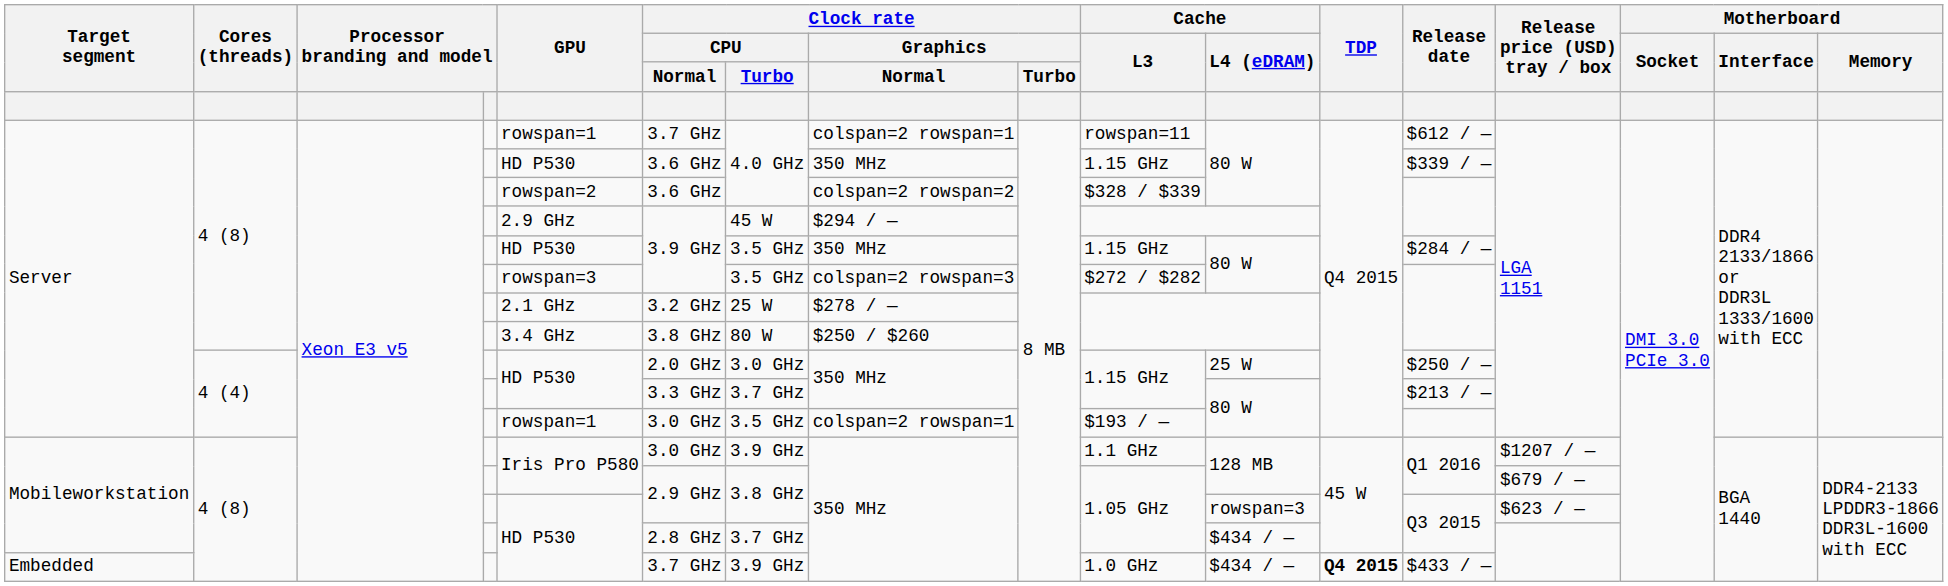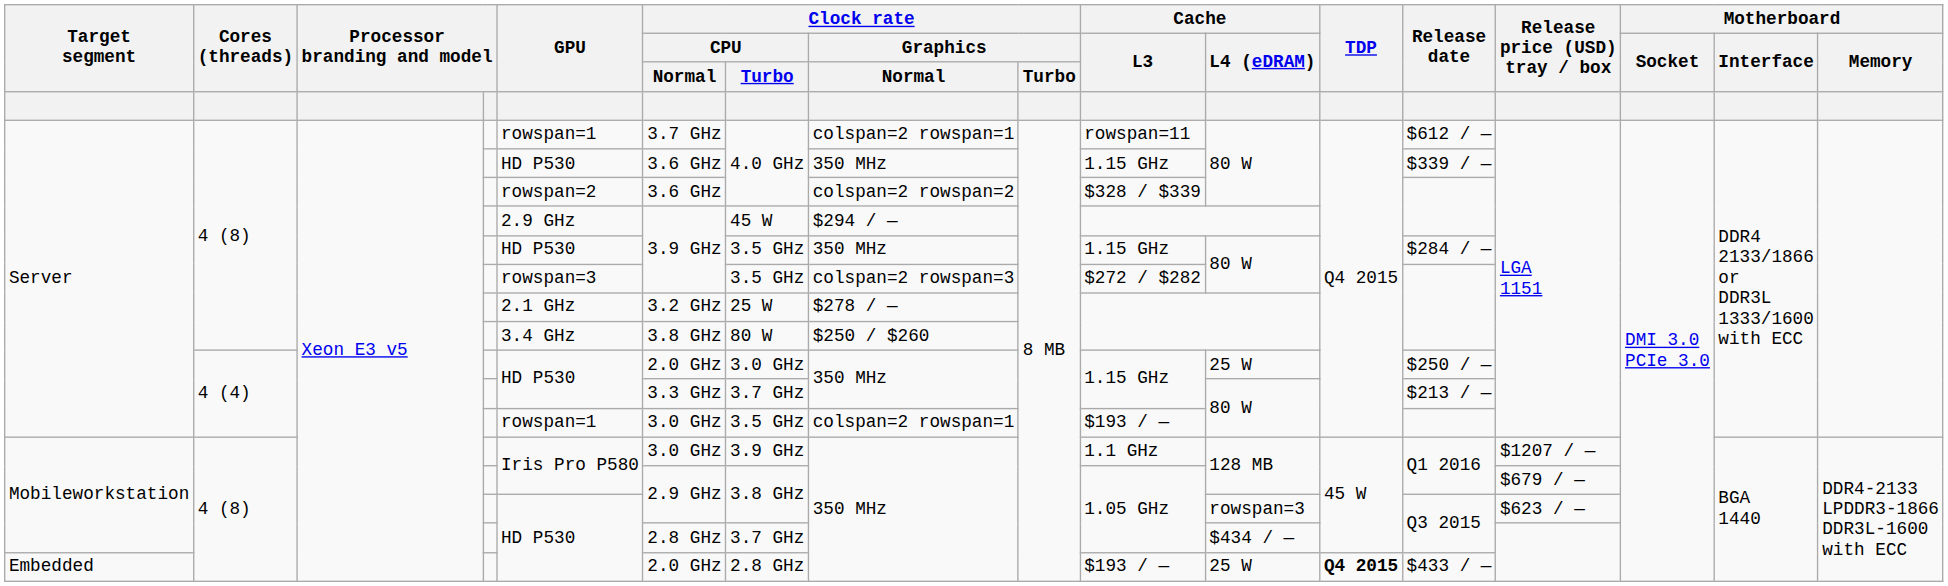(684, 567) 3.7 GHz -> (684, 567) 2.0 GHz
(767, 567) 3.9 GHz -> (767, 567) 2.8 GHz
(1121, 567) 1.0 GHz -> (1127, 567) $193 / —
(1252, 567) $434 / — -> (1231, 567) 25 W
